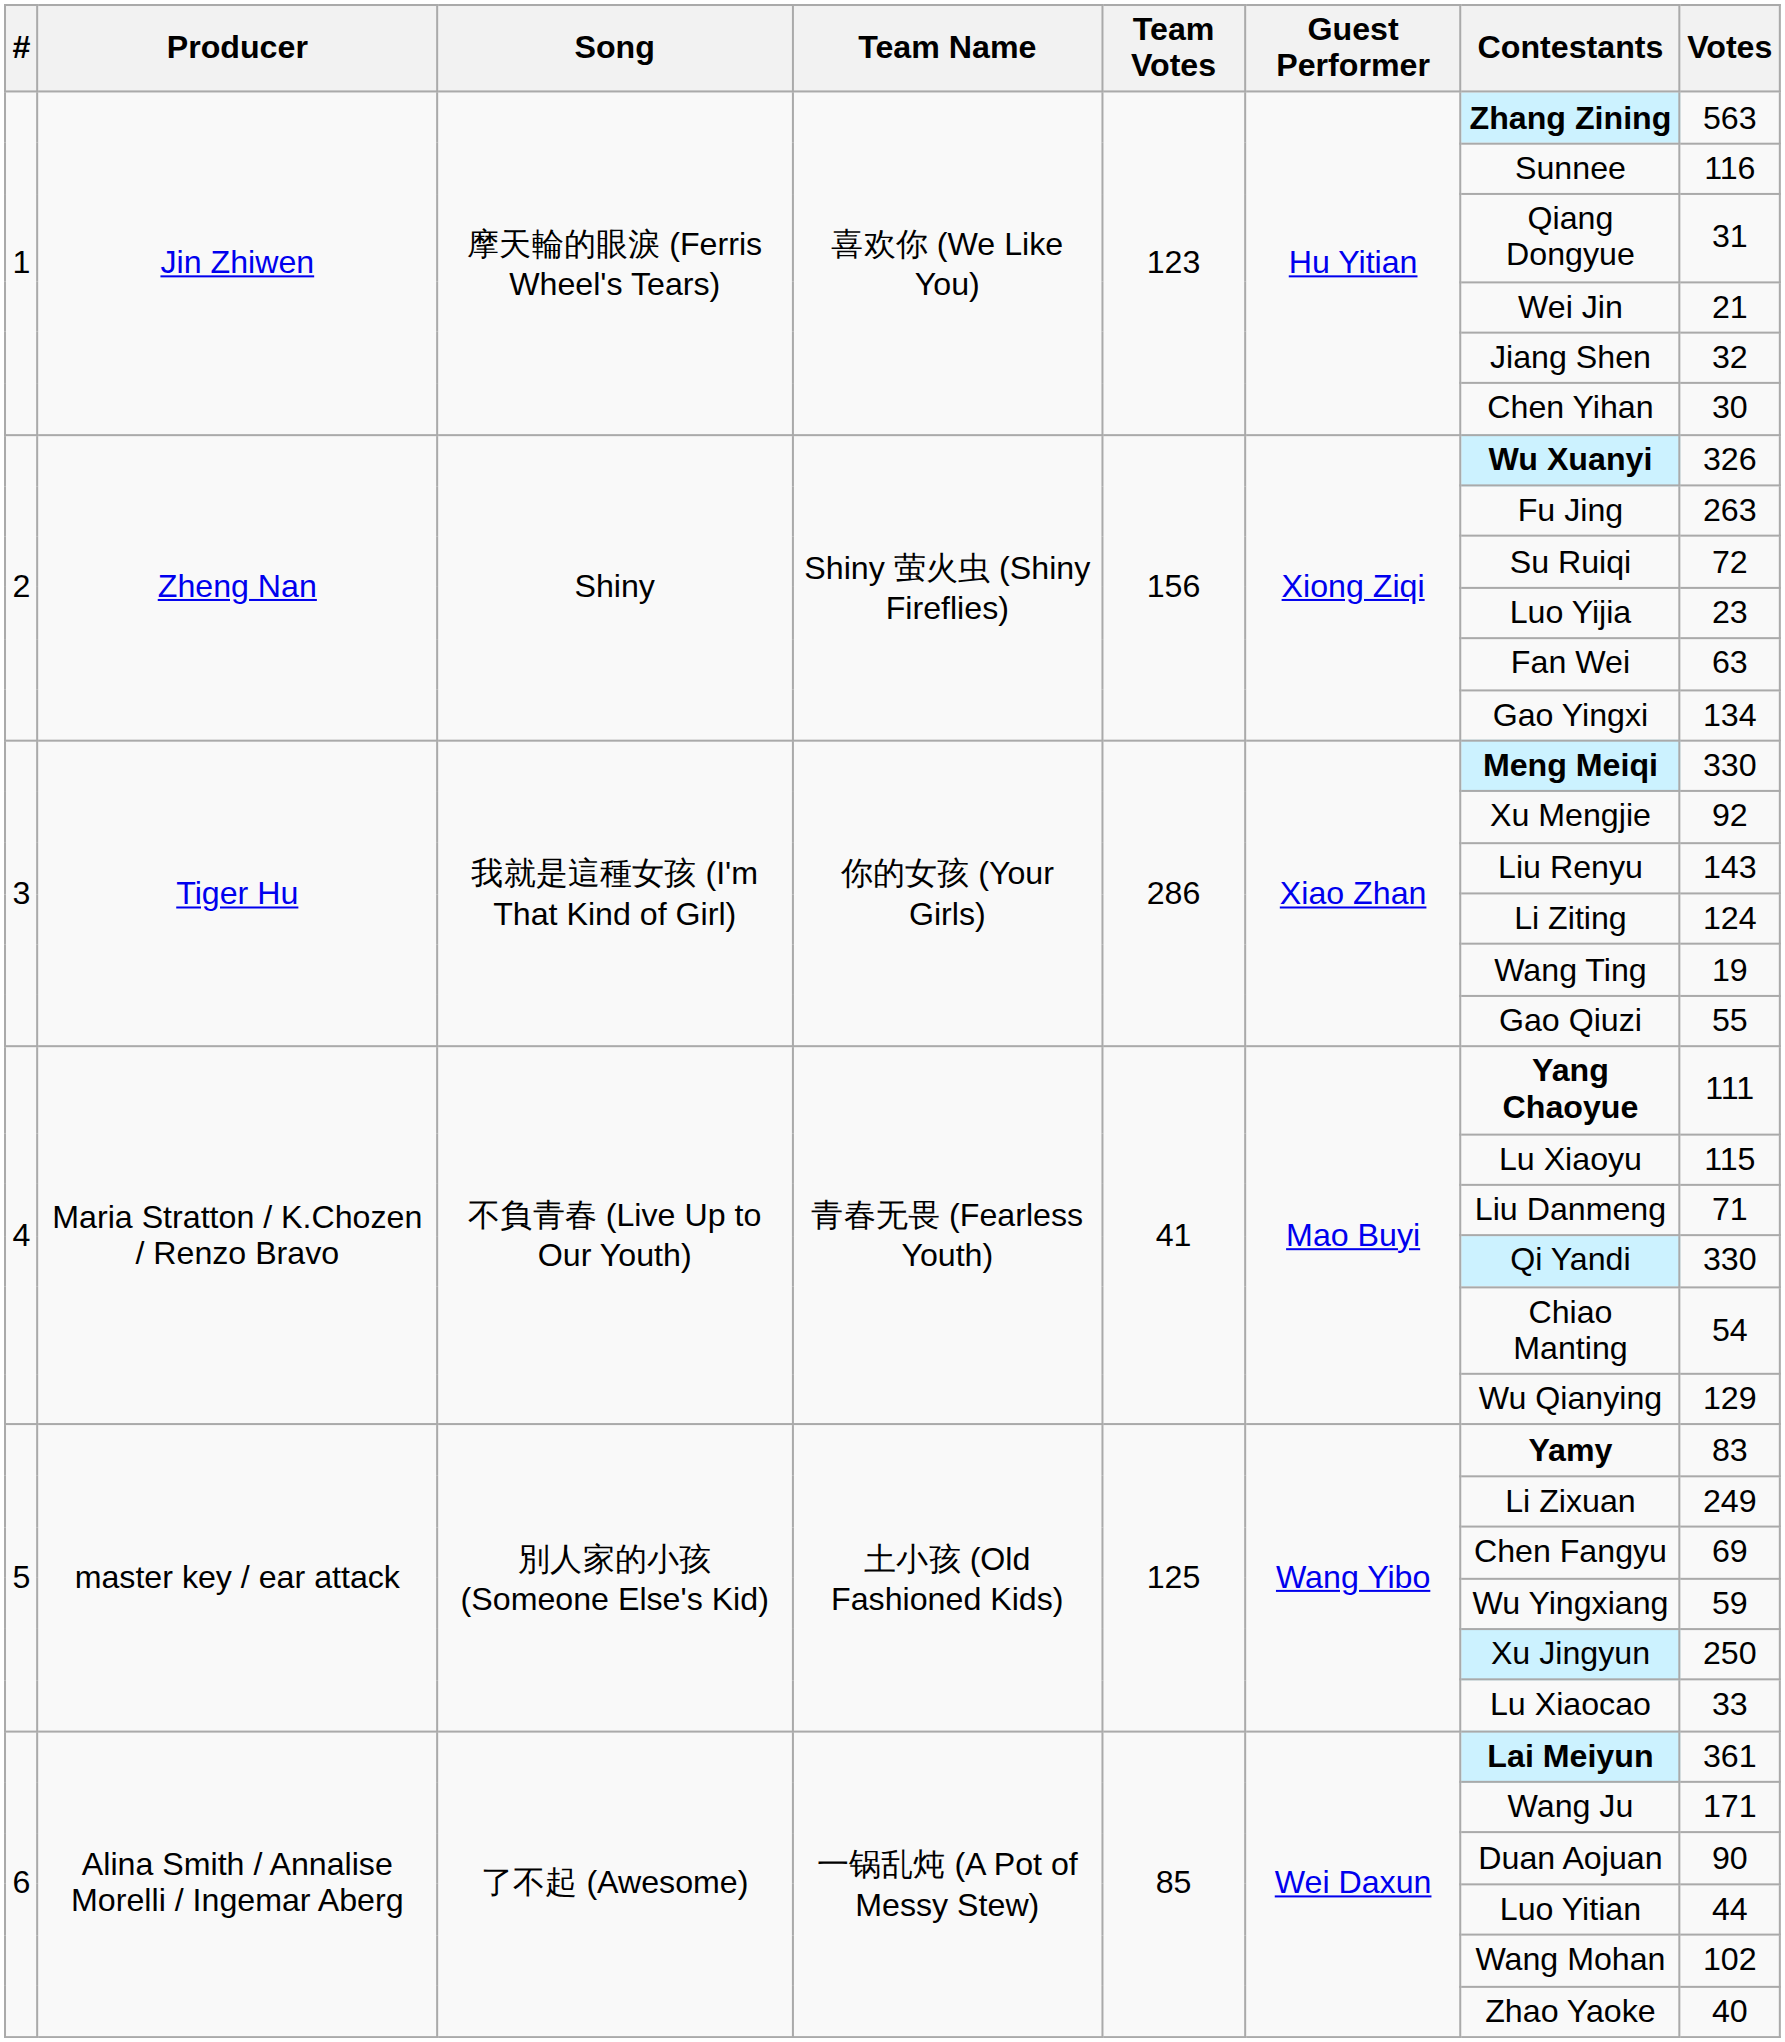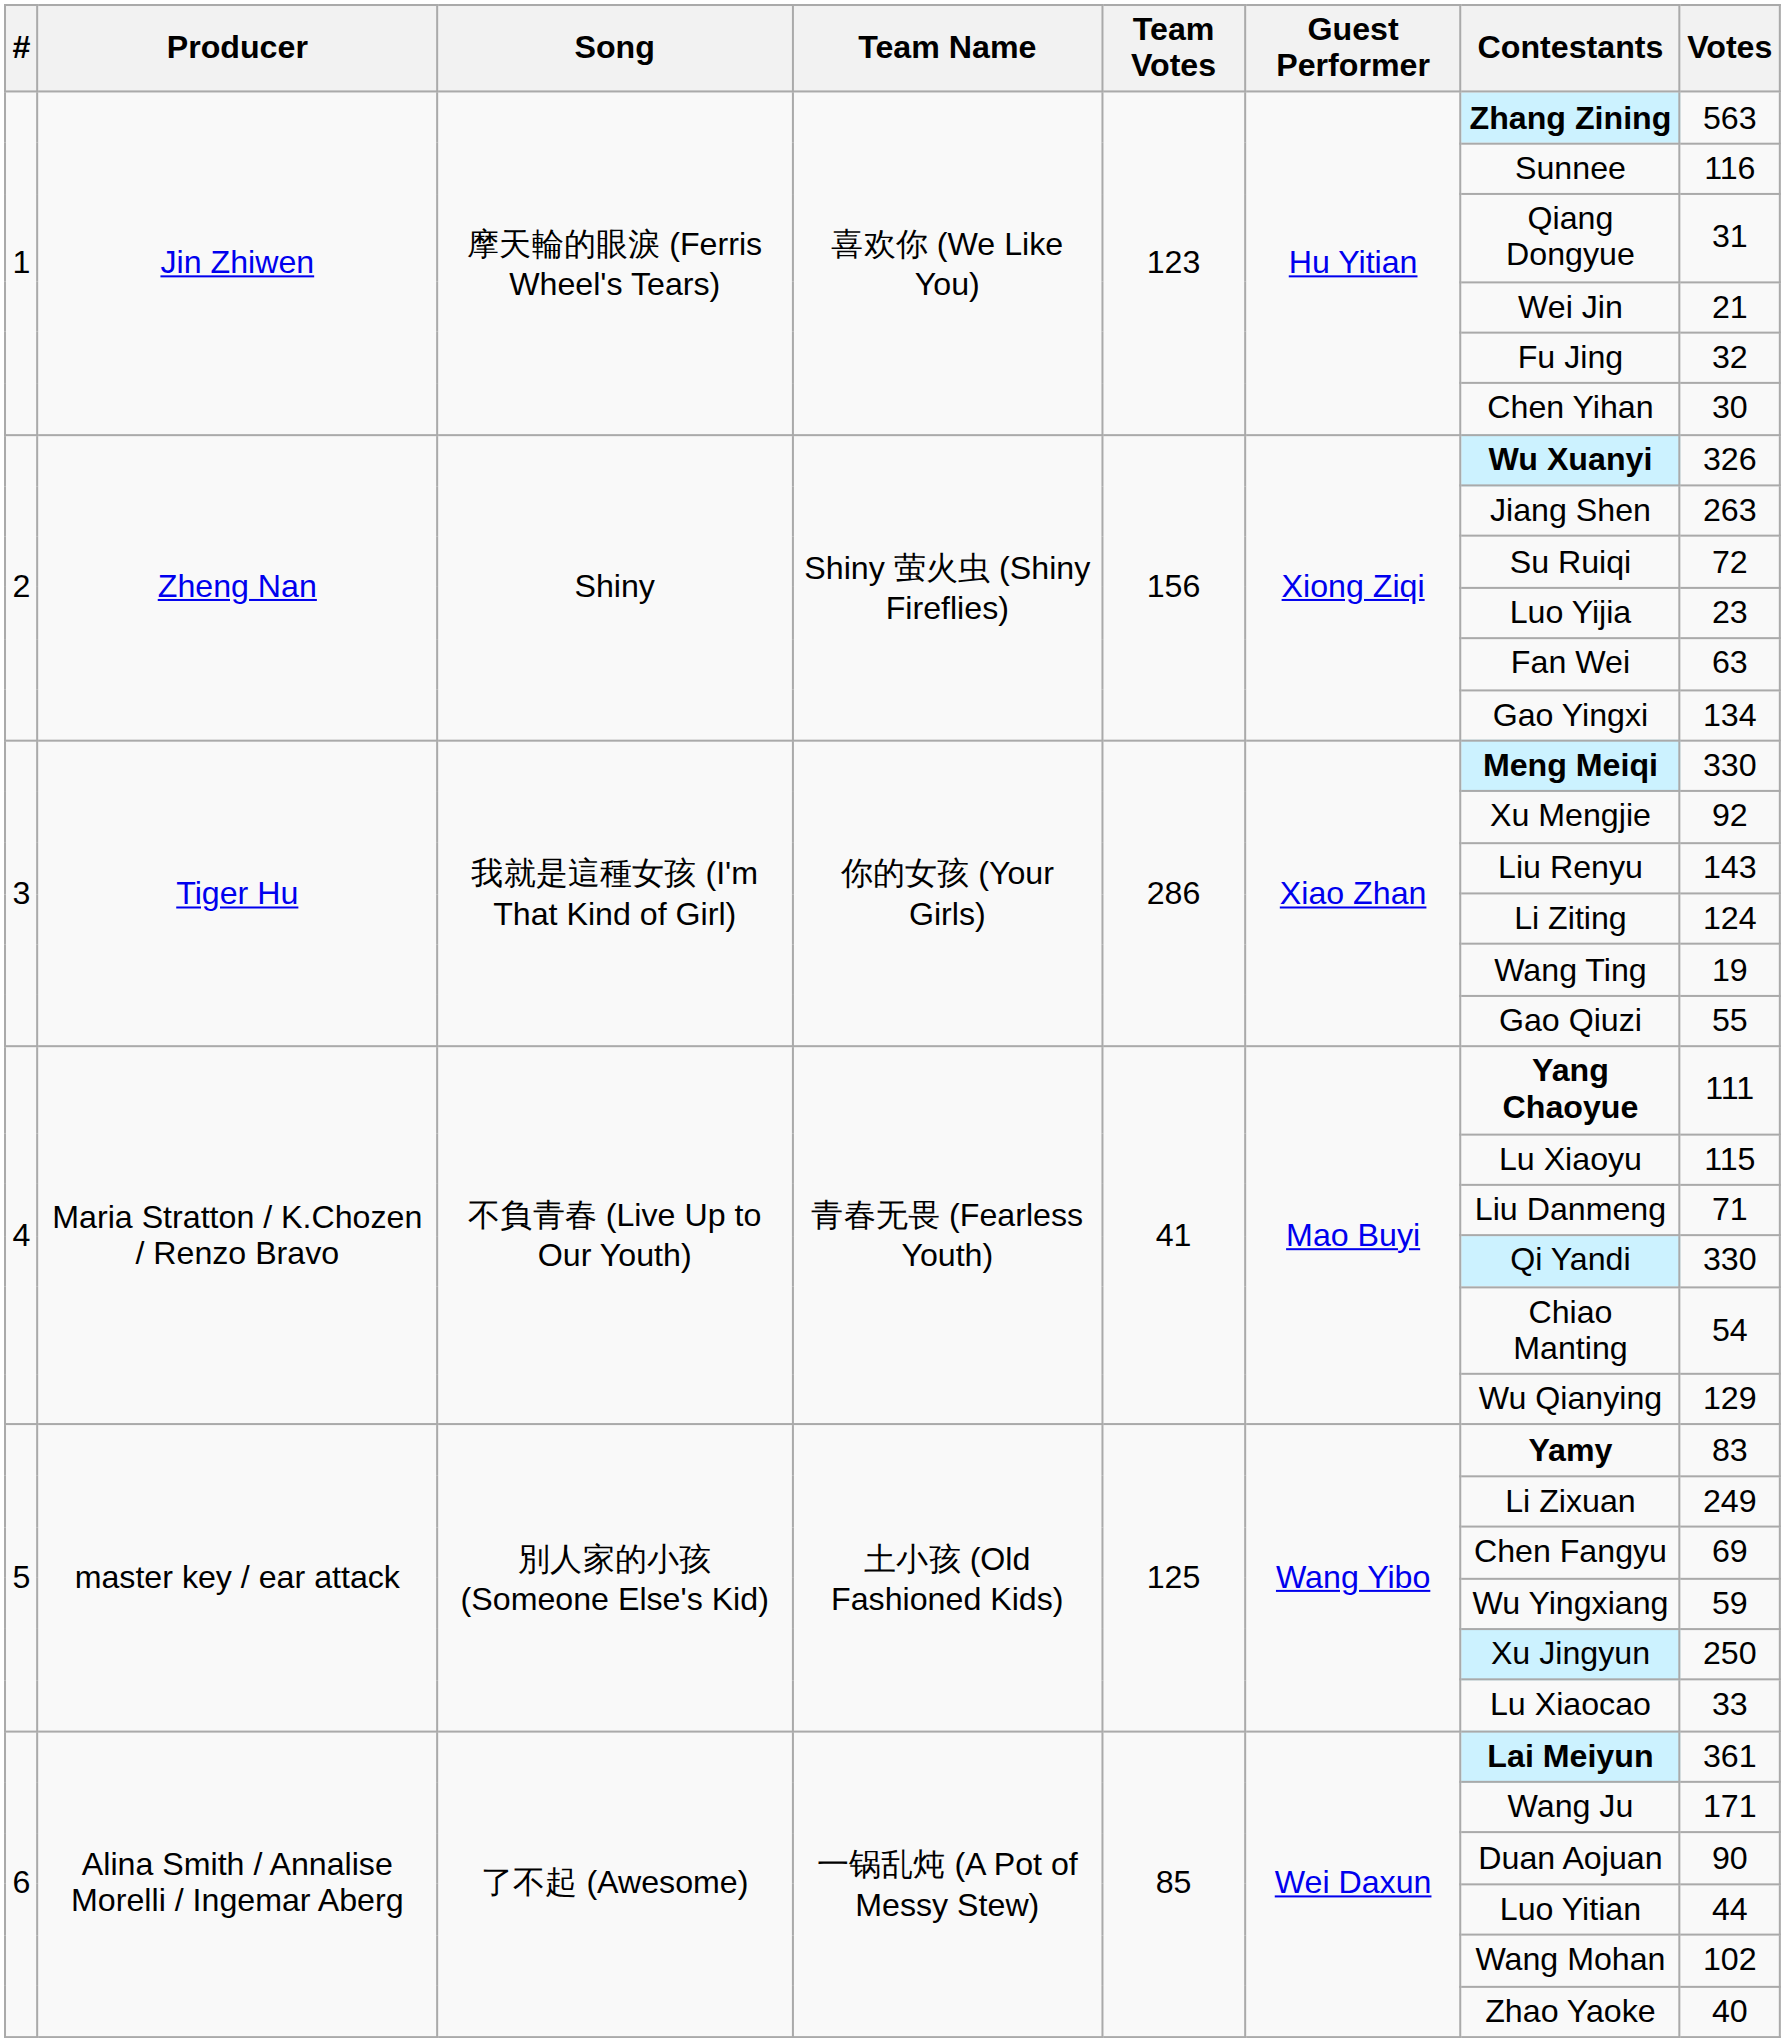(1570, 357) Jiang Shen -> (1570, 357) Fu Jing
(1570, 510) Fu Jing -> (1570, 510) Jiang Shen
